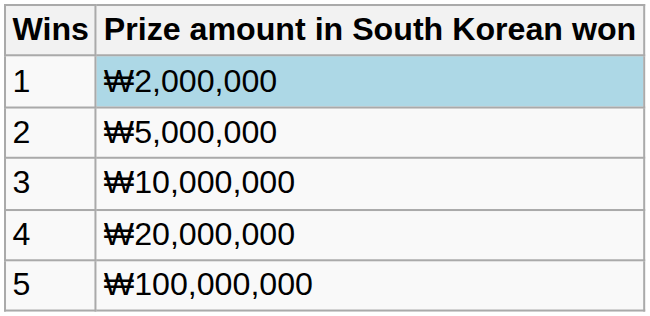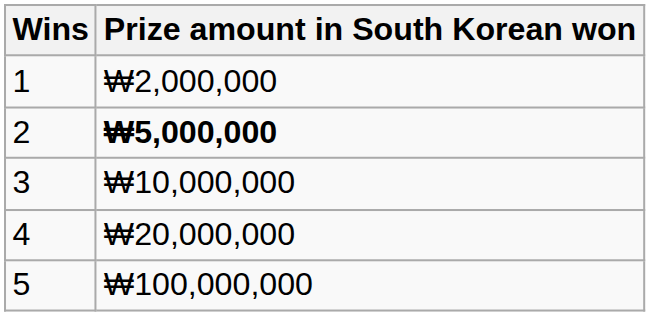(190, 81) lightblue background -> (190, 81) no background
(190, 132) normal -> (190, 132) bold
